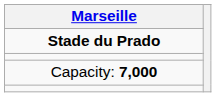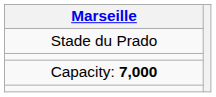(104, 41) bold -> (104, 41) normal
